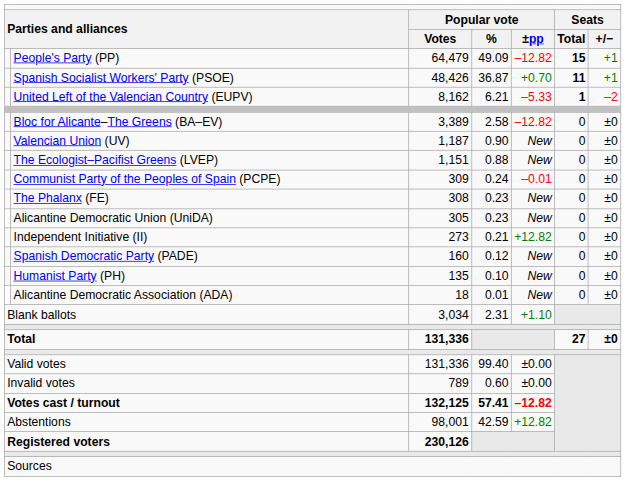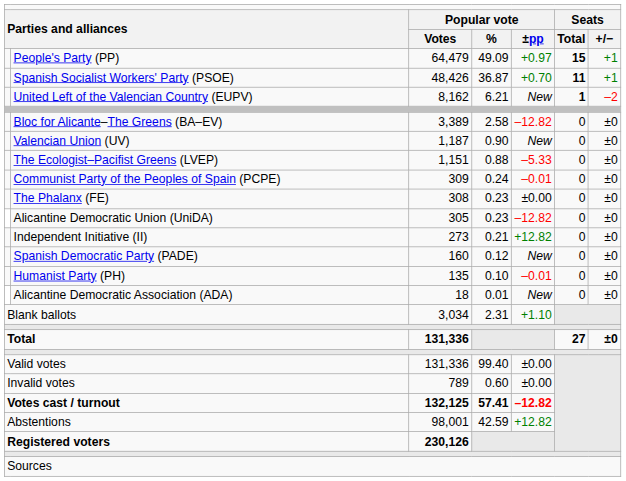(533, 58) –12.82 -> (536, 58) +0.97
(537, 96) –5.33 -> (540, 96) New
(540, 160) New -> (537, 160) –5.33
(540, 198) New -> (537, 198) ±0.00
(540, 218) New -> (533, 218) –12.82
(540, 276) New -> (537, 276) –0.01
